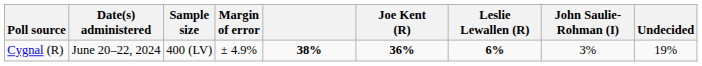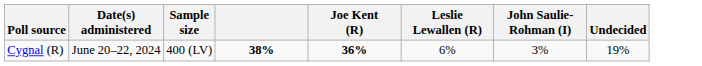- column: (239, 22)
(495, 50) bold -> (447, 50) normal
